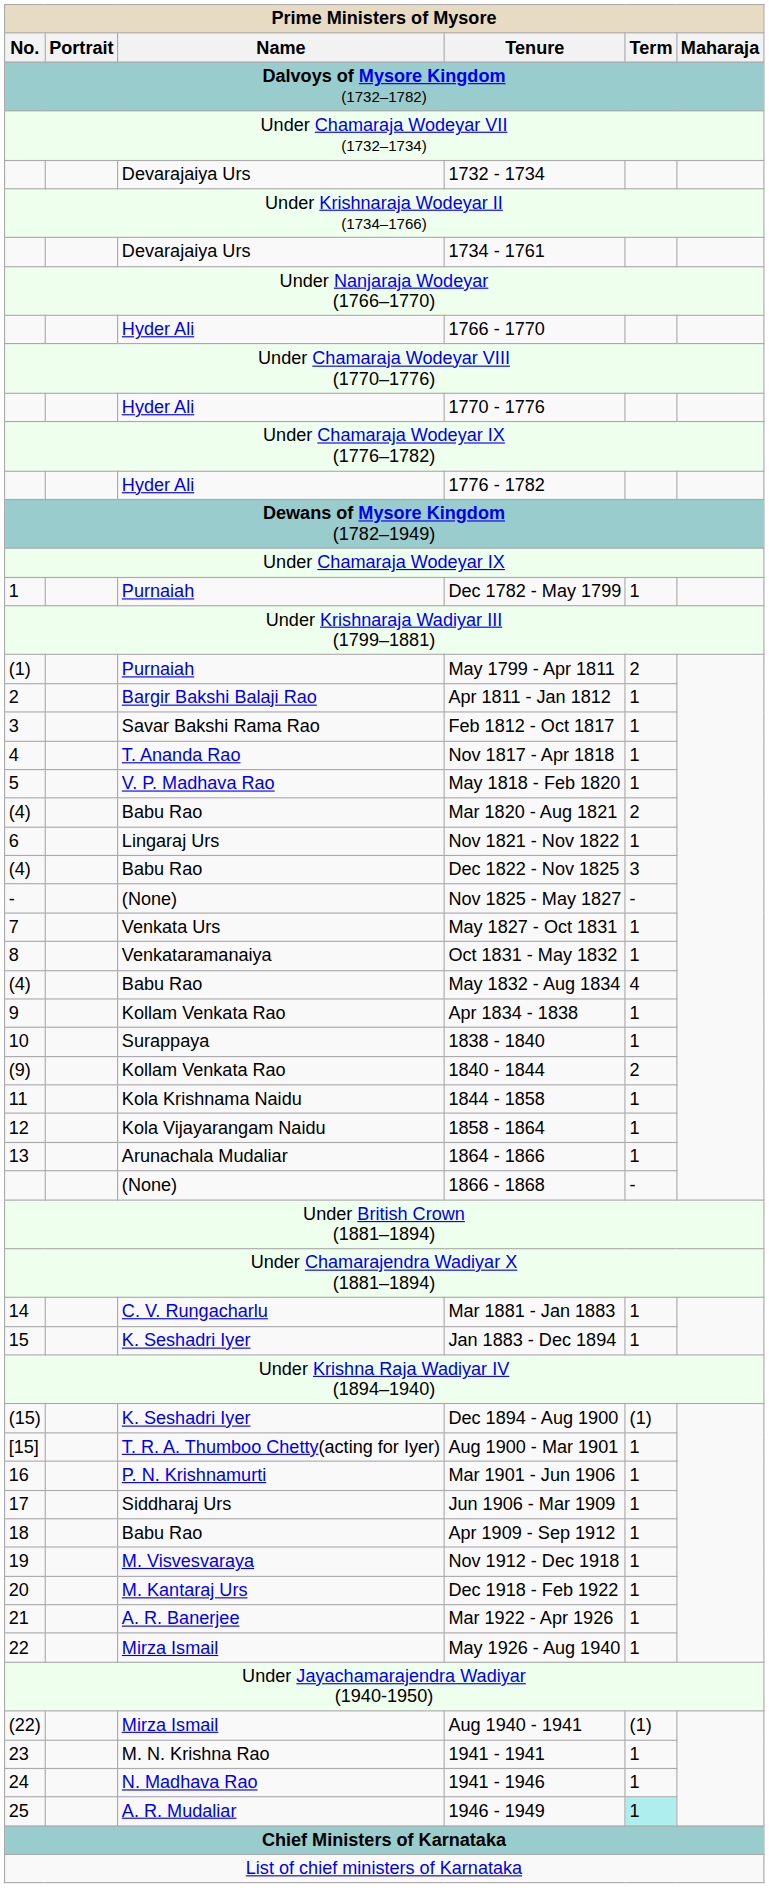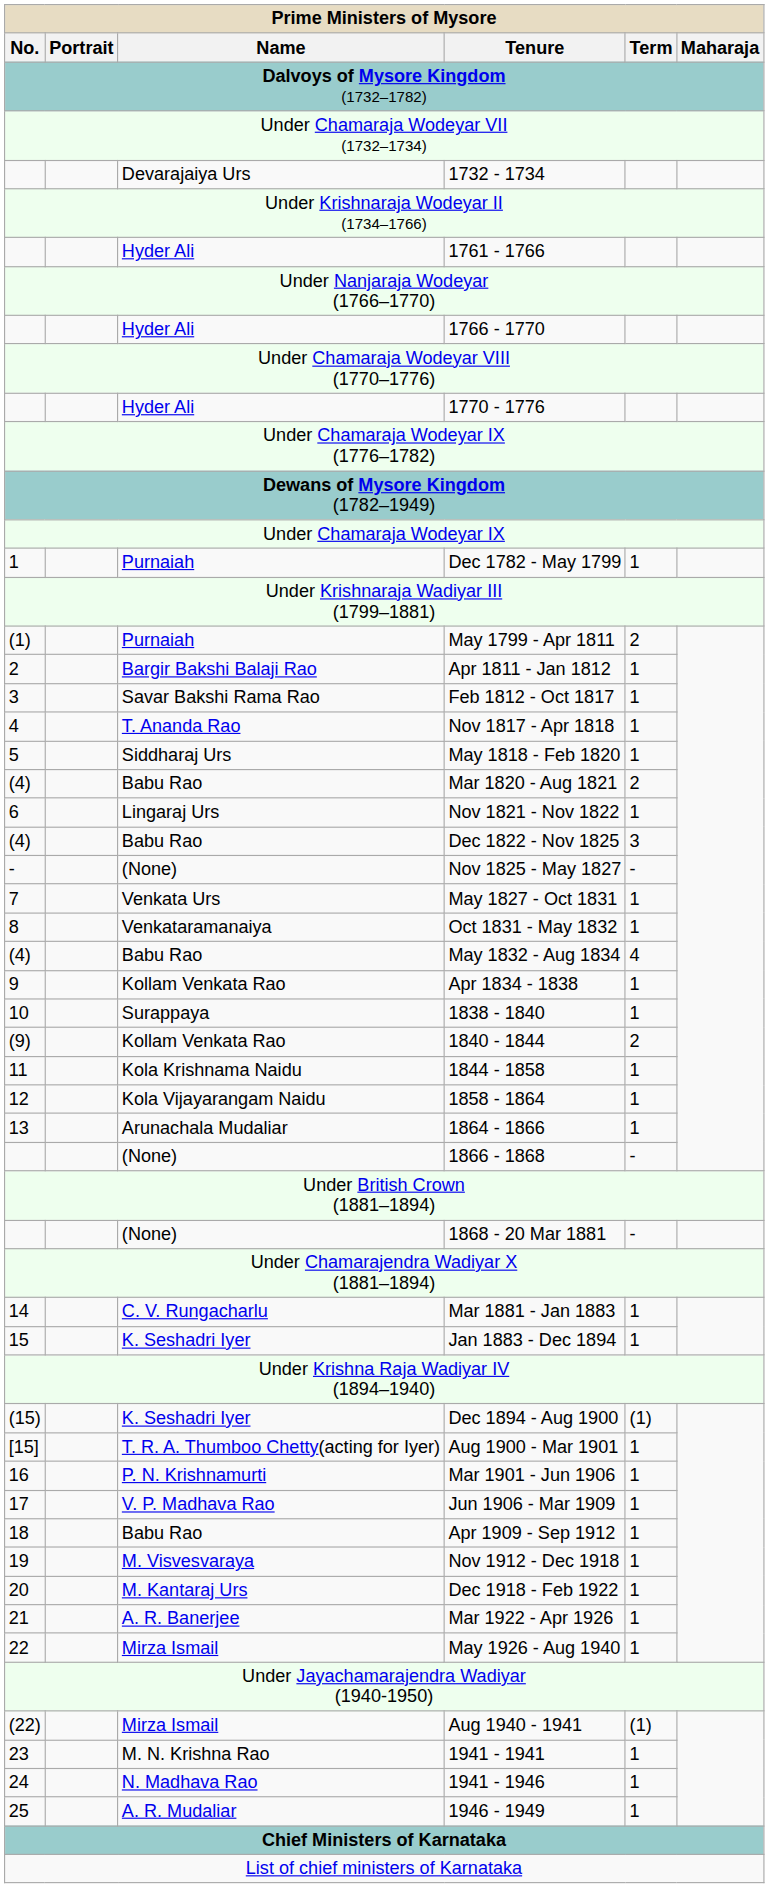- row: (497, 251)
+ row: (497, 251)
- row: (497, 484)
(198, 783) V. P. Madhava Rao -> (177, 755) Siddharaj Urs
+ row: (527, 1234)
(177, 1504) Siddharaj Urs -> (198, 1504) V. P. Madhava Rao
(635, 1811) paleturquoise background -> (635, 1811) no background
